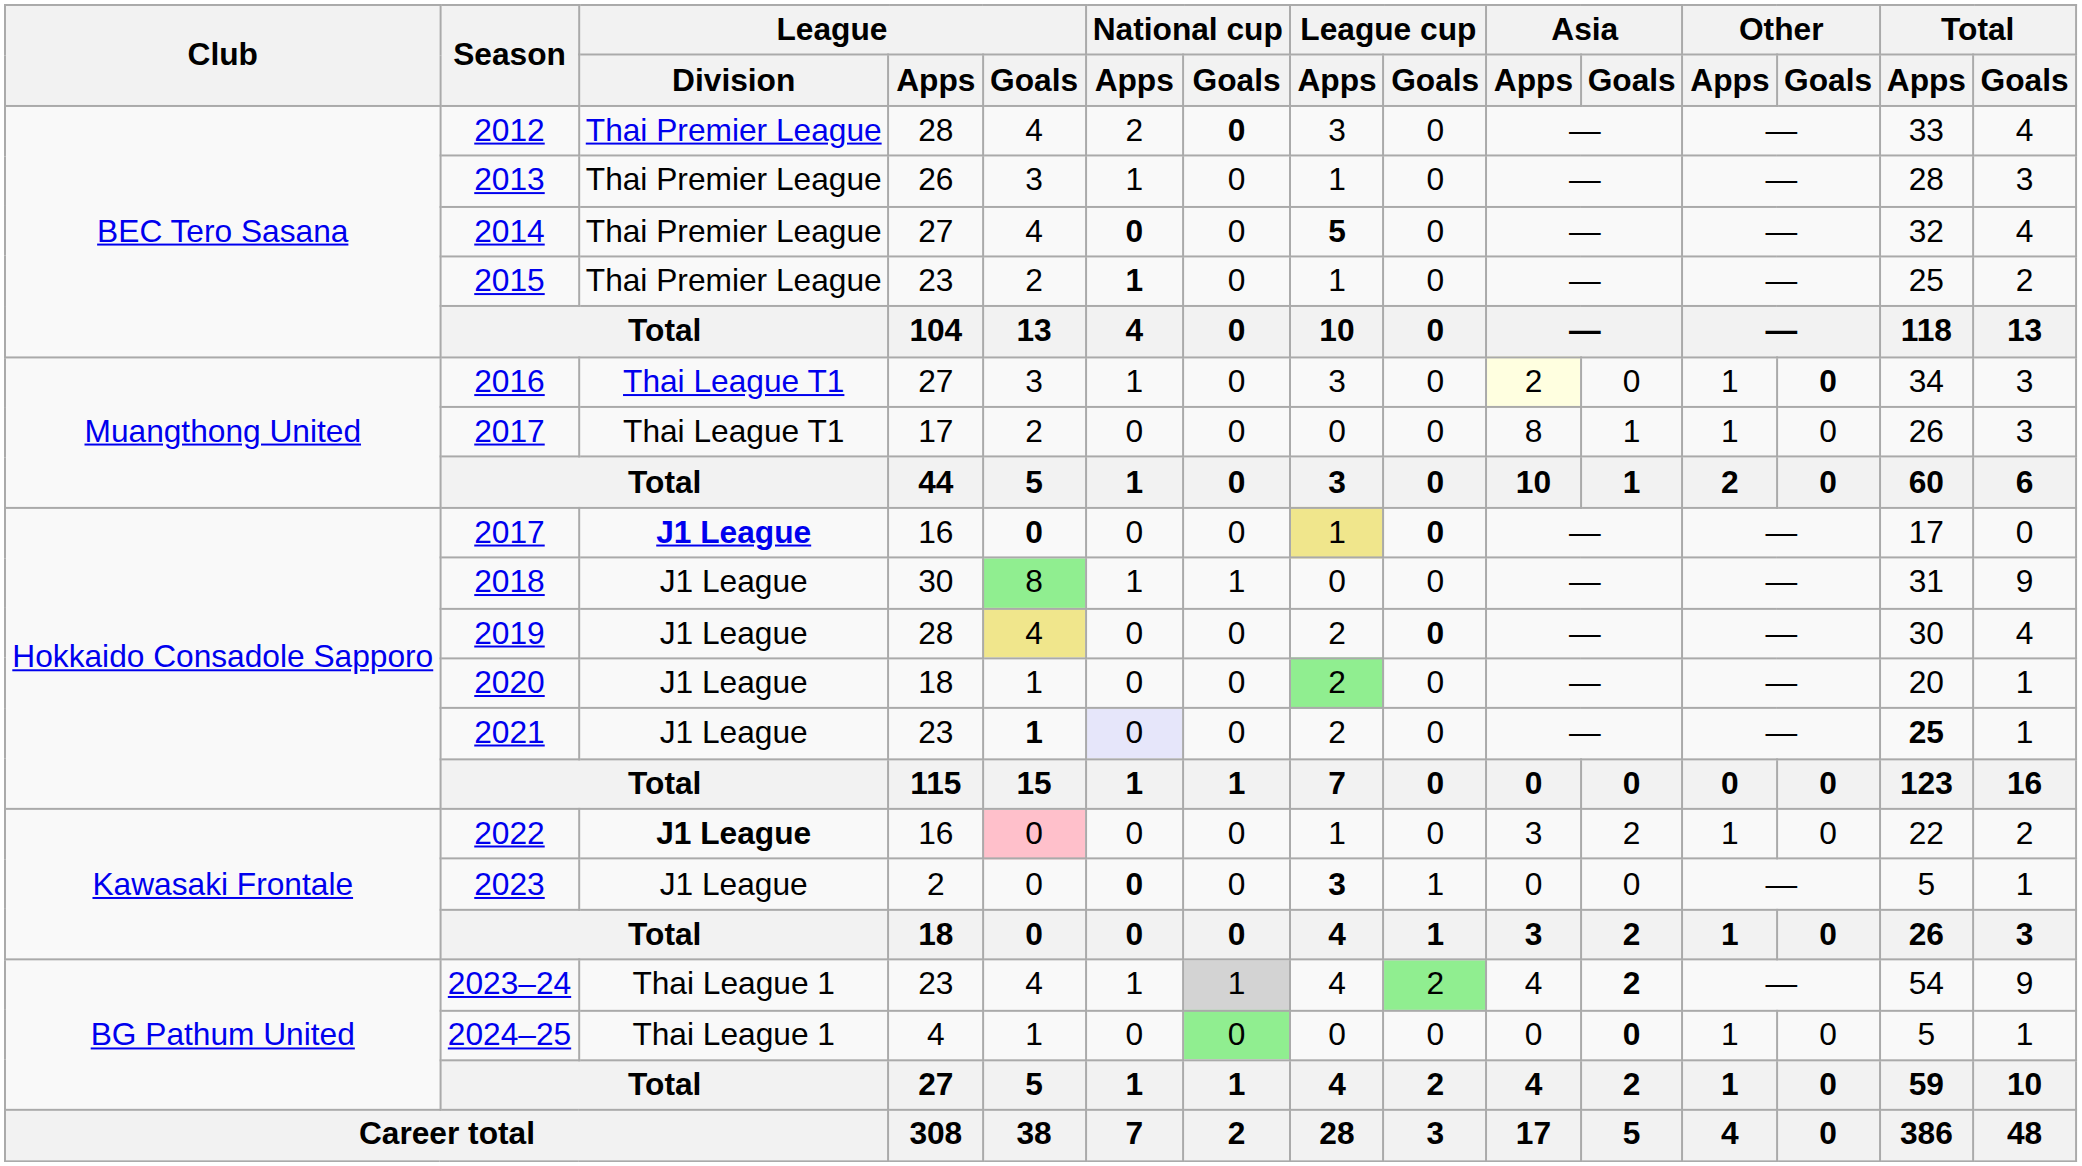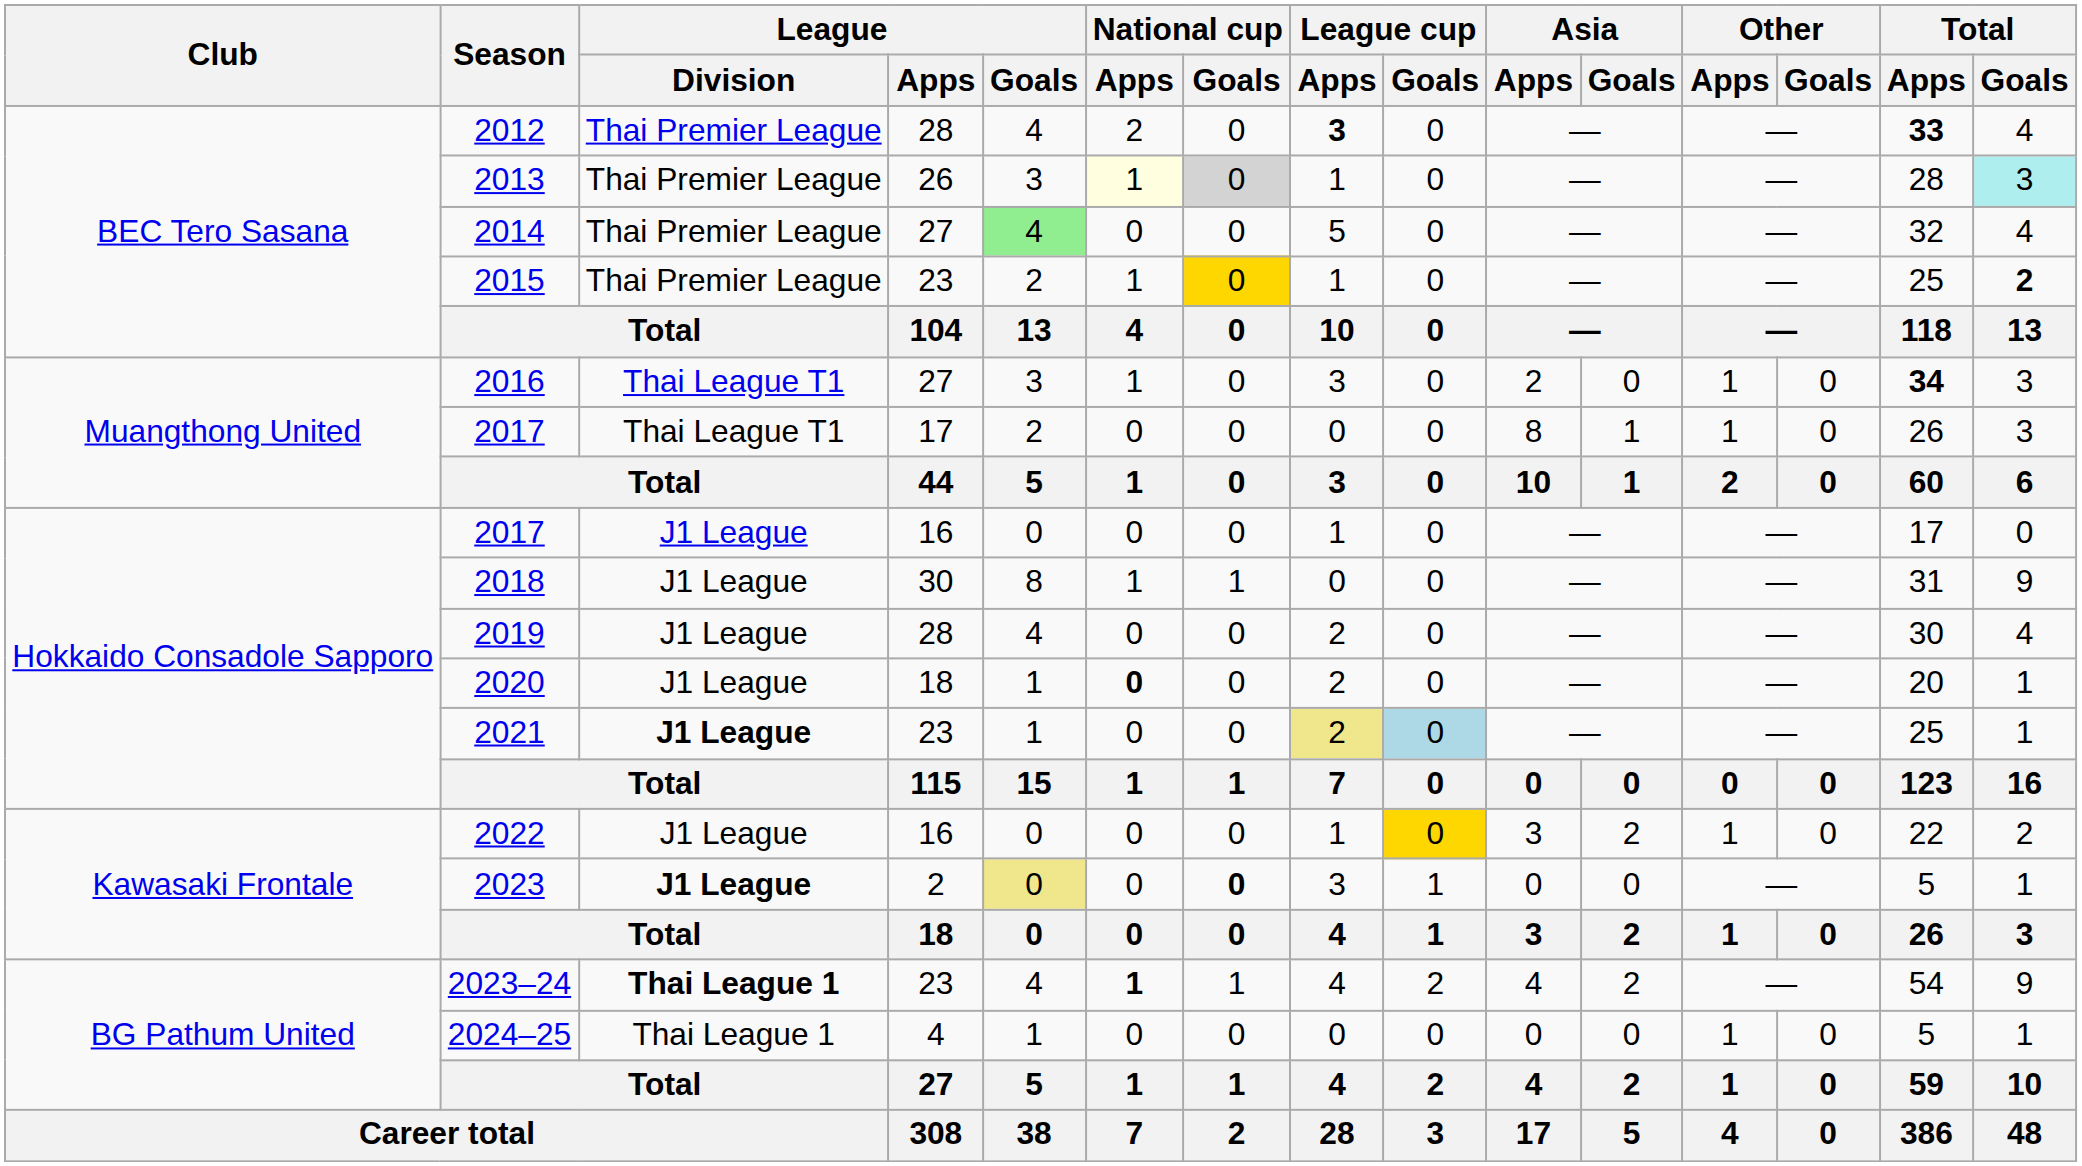(1237, 130) bold -> (1237, 130) normal
(1337, 130) normal -> (1337, 130) bold
(1926, 130) normal -> (1926, 130) bold
(1134, 180) no background -> (1134, 180) lightyellow background
(1237, 180) no background -> (1237, 180) lightgrey background
(2025, 180) no background -> (2025, 180) paleturquoise background
(1034, 230) no background -> (1034, 230) lightgreen background
(1134, 230) bold -> (1134, 230) normal
(1337, 230) bold -> (1337, 230) normal
(1134, 280) bold -> (1134, 280) normal
(1237, 280) no background -> (1237, 280) gold background
(2025, 280) normal -> (2025, 280) bold
(1533, 381) lightyellow background -> (1533, 381) no background
(1828, 381) bold -> (1828, 381) normal
(1926, 381) normal -> (1926, 381) bold
(734, 532) bold -> (734, 532) normal
(1034, 532) bold -> (1034, 532) normal
(1337, 532) khaki background -> (1337, 532) no background
(1435, 532) bold -> (1435, 532) normal
(1034, 582) lightgreen background -> (1034, 582) no background
(1034, 632) khaki background -> (1034, 632) no background
(1435, 632) bold -> (1435, 632) normal
(1134, 682) normal -> (1134, 682) bold
(1337, 682) lightgreen background -> (1337, 682) no background
(734, 733) normal -> (734, 733) bold
(1034, 733) bold -> (1034, 733) normal
(1134, 733) lavender background -> (1134, 733) no background
(1337, 733) no background -> (1337, 733) khaki background
(1435, 733) no background -> (1435, 733) lightblue background
(1926, 733) bold -> (1926, 733) normal
(734, 833) bold -> (734, 833) normal
(1034, 833) pink background -> (1034, 833) no background
(1435, 833) no background -> (1435, 833) gold background
(734, 883) normal -> (734, 883) bold
(1034, 883) no background -> (1034, 883) khaki background
(1134, 883) bold -> (1134, 883) normal
(1237, 883) normal -> (1237, 883) bold
(1337, 883) bold -> (1337, 883) normal
(734, 984) normal -> (734, 984) bold
(1134, 984) normal -> (1134, 984) bold
(1237, 984) lightgrey background -> (1237, 984) no background
(1435, 984) lightgreen background -> (1435, 984) no background
(1632, 984) bold -> (1632, 984) normal
(1237, 1034) lightgreen background -> (1237, 1034) no background
(1632, 1034) bold -> (1632, 1034) normal
